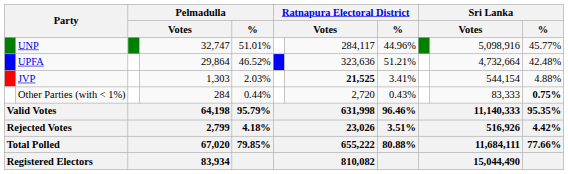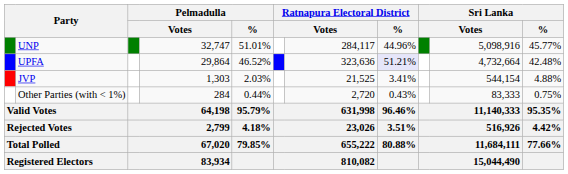(400, 62) no background -> (400, 62) lavender background
(361, 78) bold -> (361, 78) normal
(547, 95) bold -> (548, 95) normal
